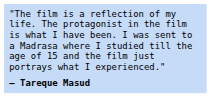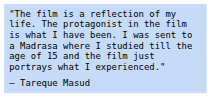(50, 83) bold -> (50, 83) normal
